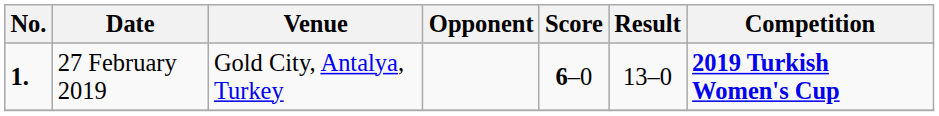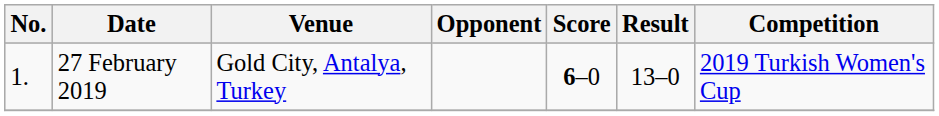(20, 76) bold -> (20, 76) normal
(766, 76) bold -> (812, 76) normal
